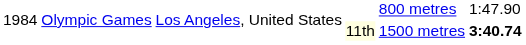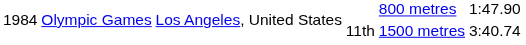(360, 30) lightyellow background -> (360, 30) no background
(495, 30) bold -> (495, 30) normal
